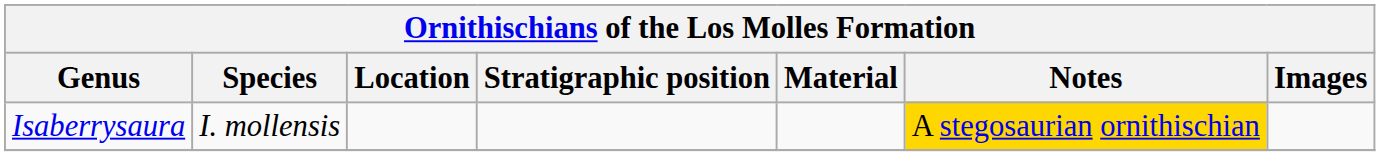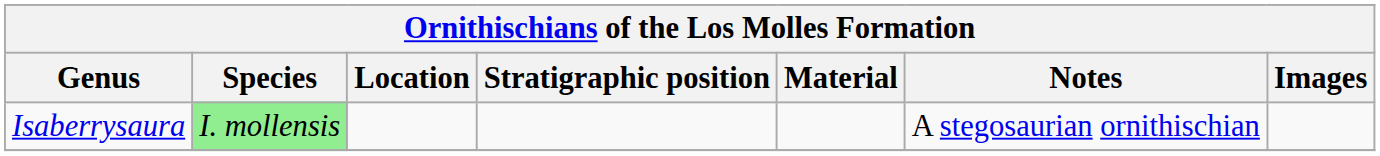(270, 125) no background -> (270, 125) lightgreen background
(1086, 125) gold background -> (1086, 125) no background
